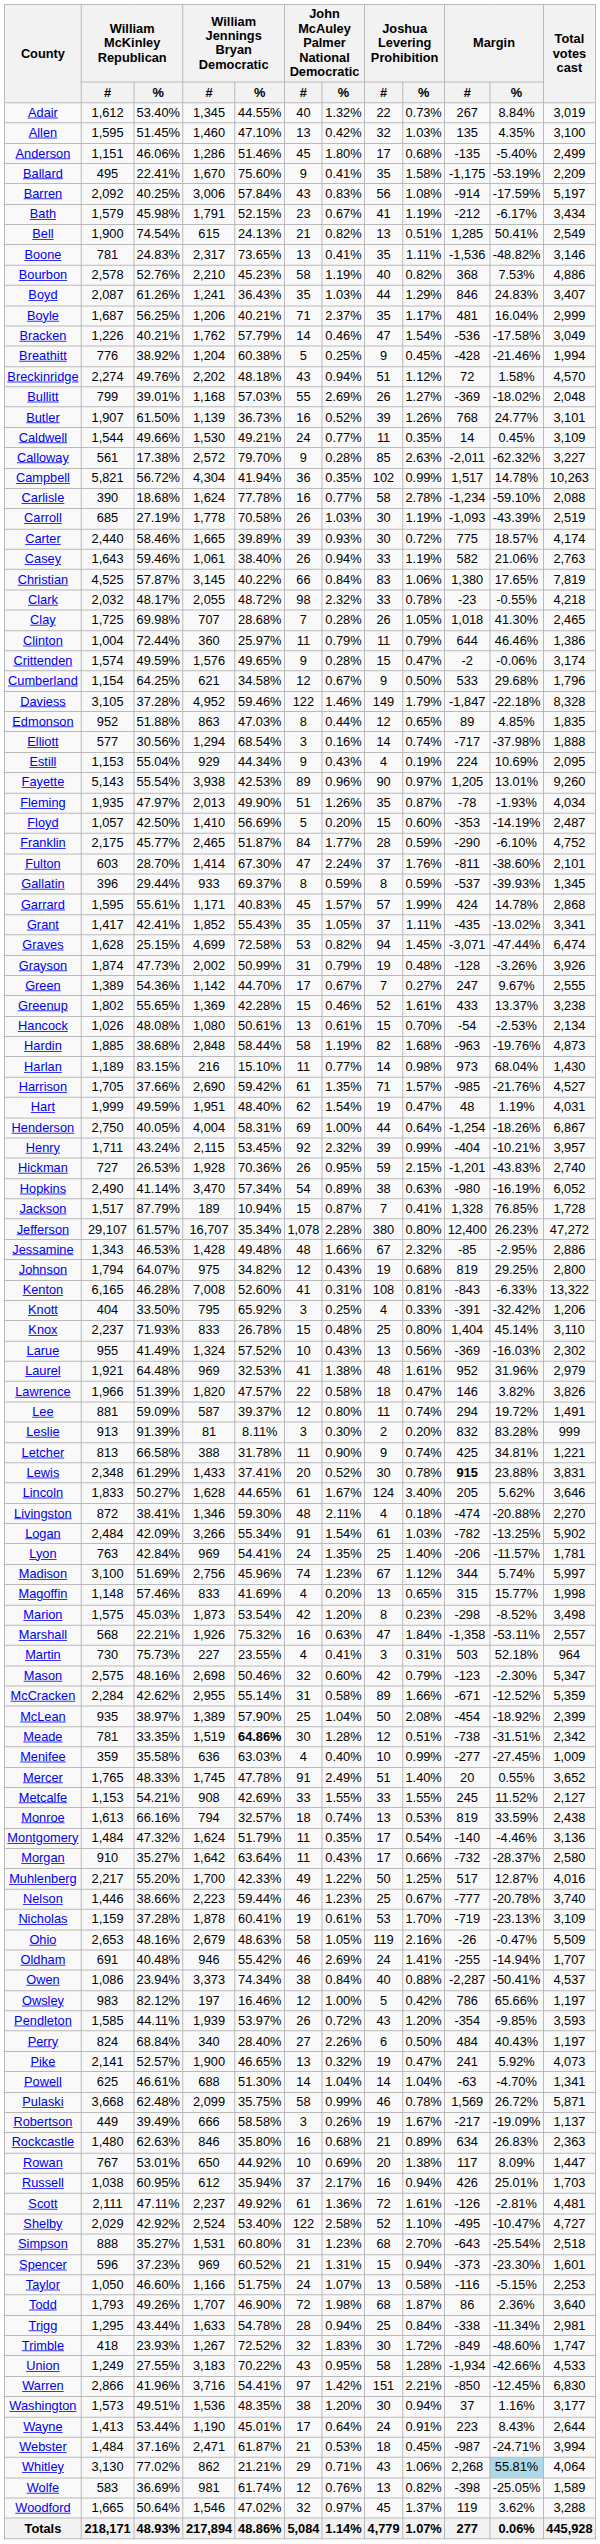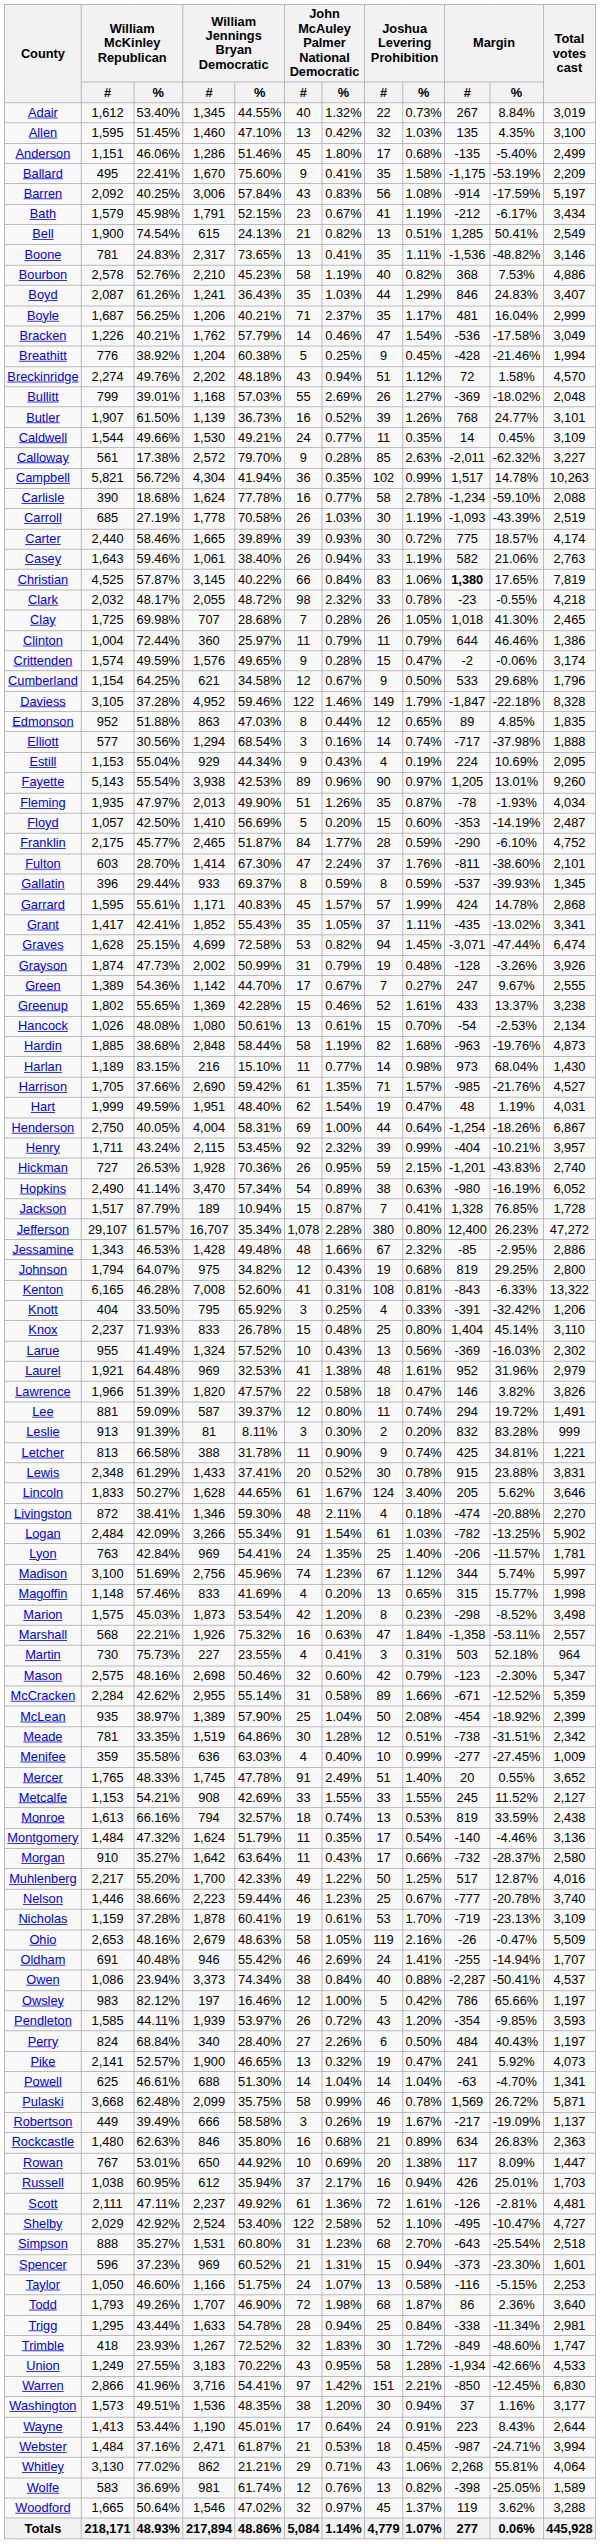(467, 579) normal -> (467, 579) bold
(467, 1472) bold -> (467, 1472) normal
(260, 1736) bold -> (260, 1736) normal
(517, 2467) lightblue background -> (517, 2467) no background
